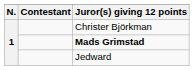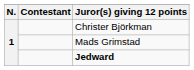(110, 42) bold -> (108, 42) normal
(93, 57) normal -> (95, 57) bold
